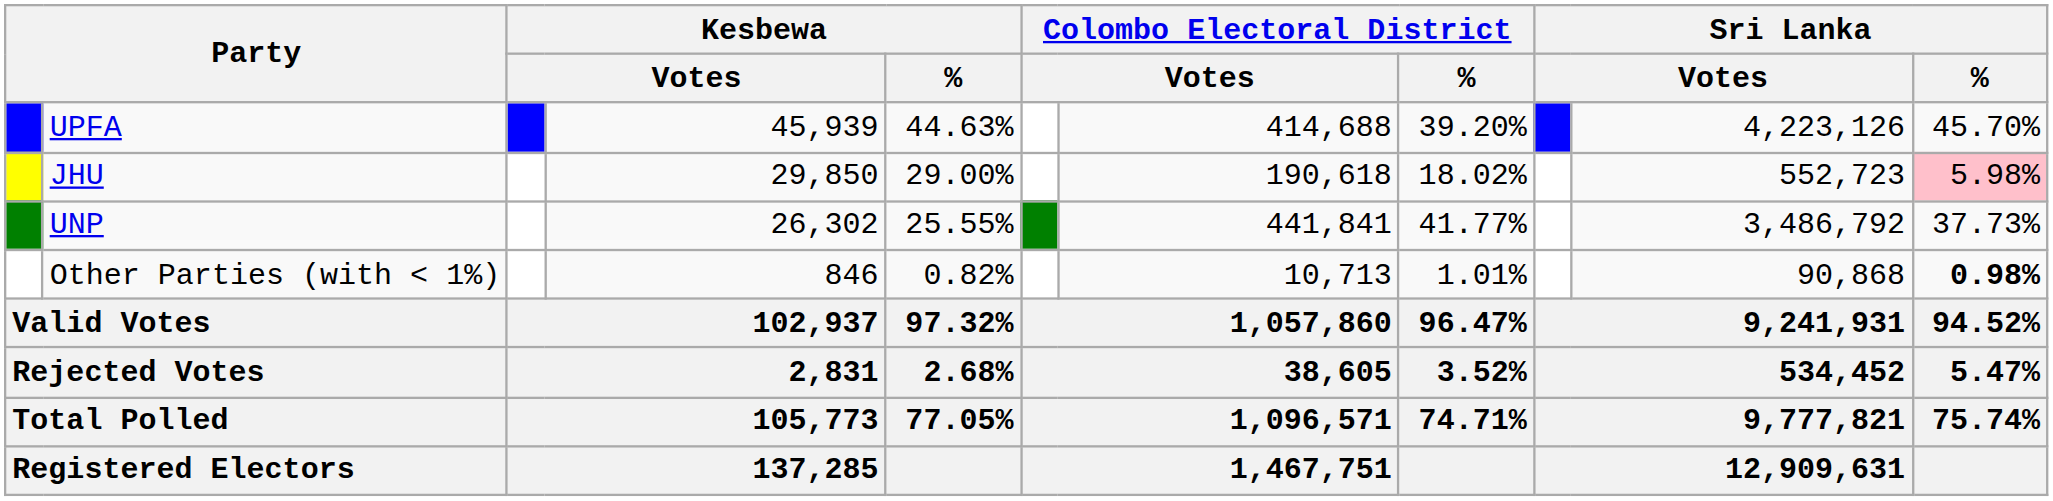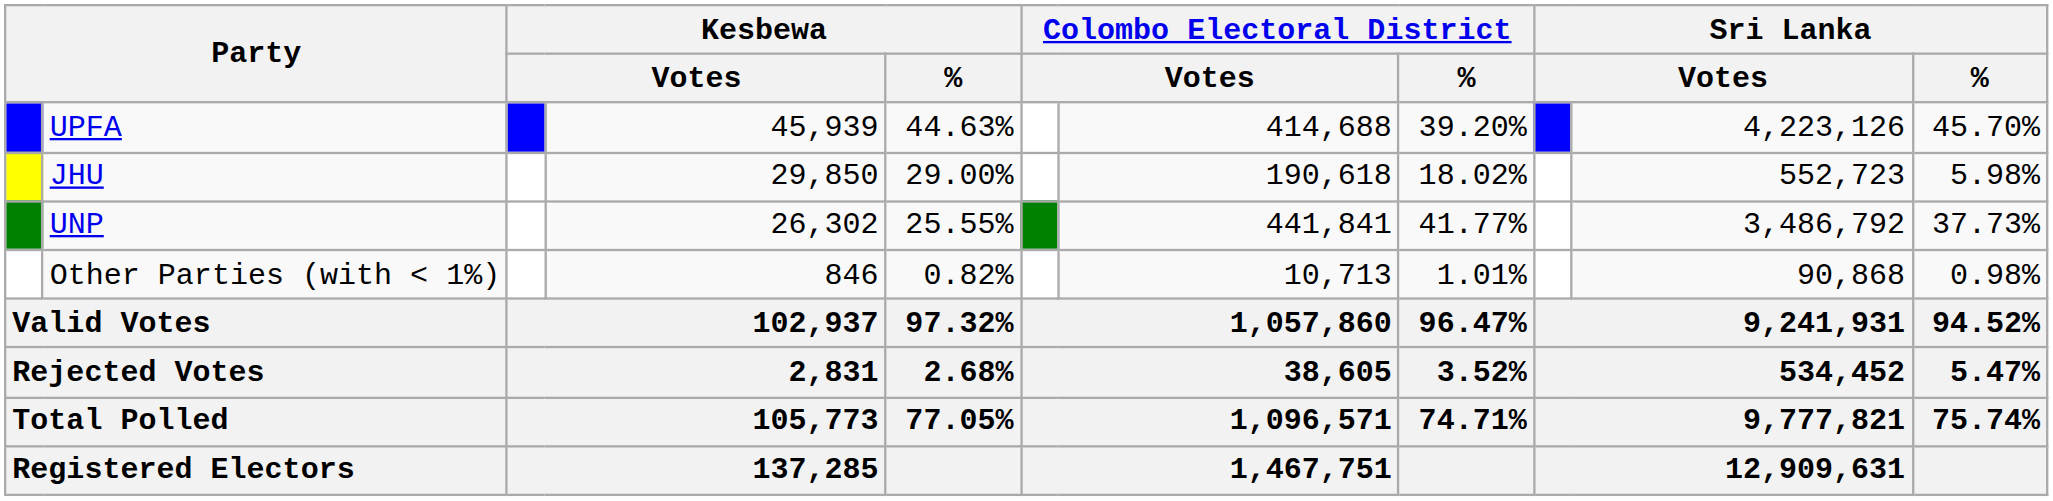(1995, 176) pink background -> (1995, 176) no background
(1995, 274) bold -> (1995, 274) normal
